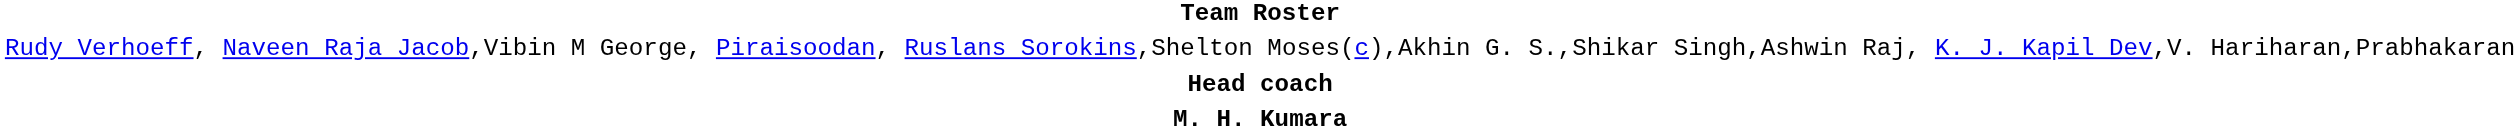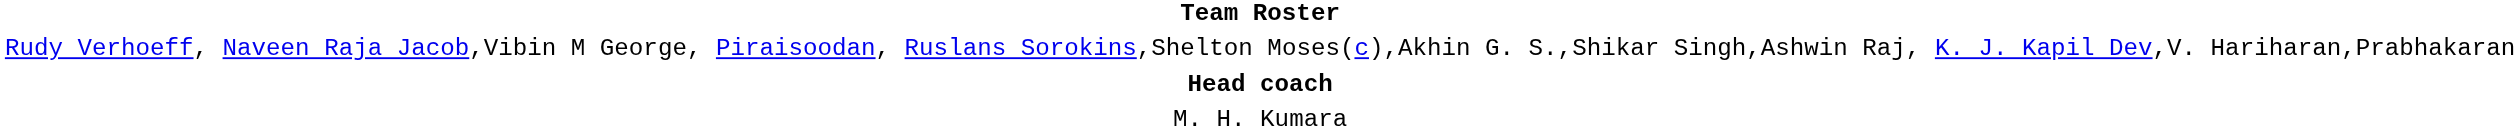(1260, 120) bold -> (1260, 120) normal
